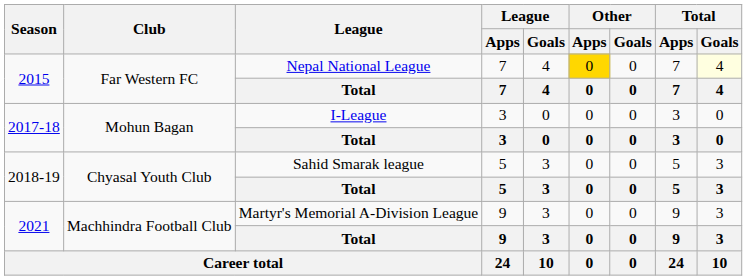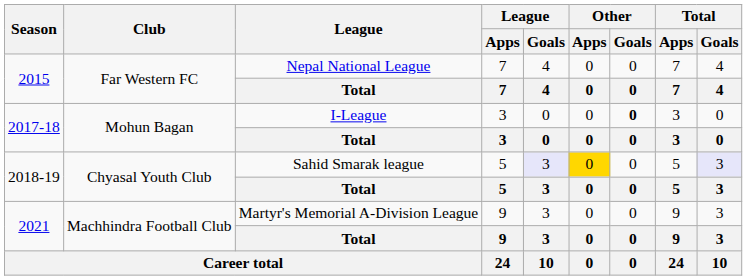(589, 66) gold background -> (589, 66) no background
(720, 66) lightyellow background -> (720, 66) no background
(633, 115) normal -> (633, 115) bold
(546, 164) no background -> (546, 164) lavender background
(589, 164) no background -> (589, 164) gold background
(720, 164) no background -> (720, 164) lavender background
